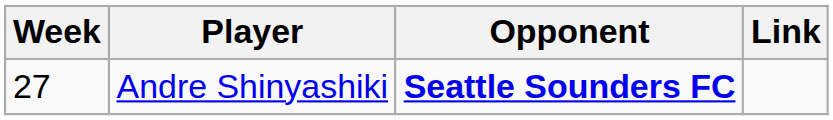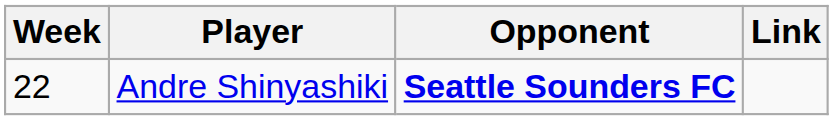(32, 86) 27 -> (32, 86) 22
